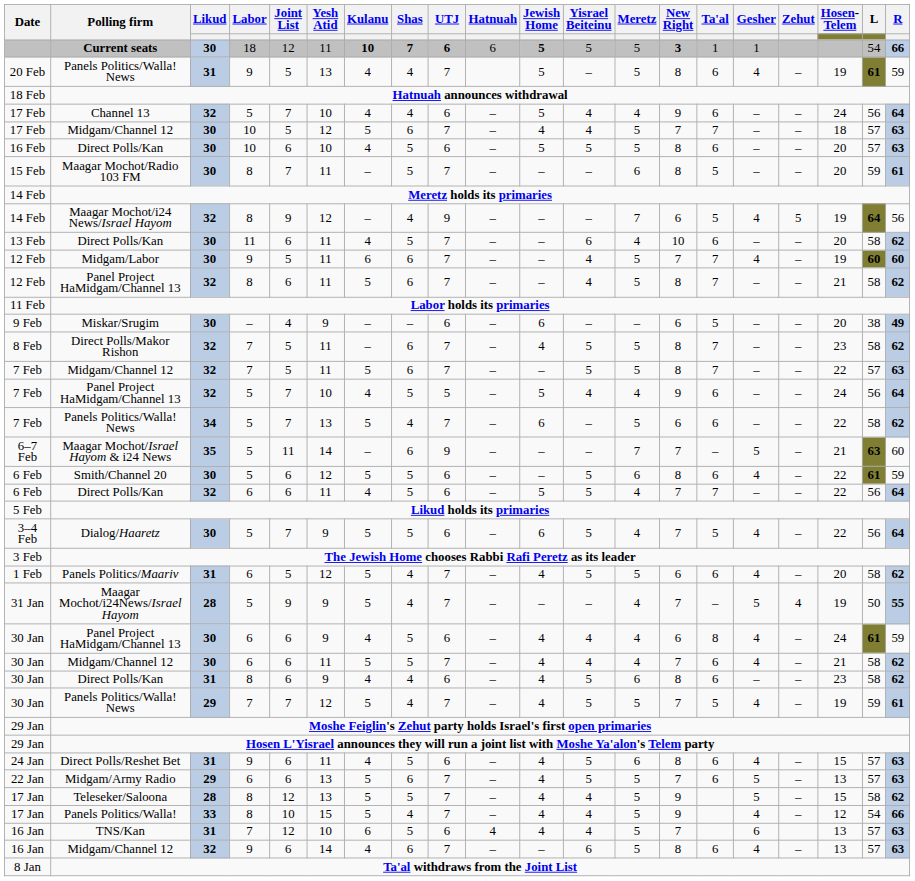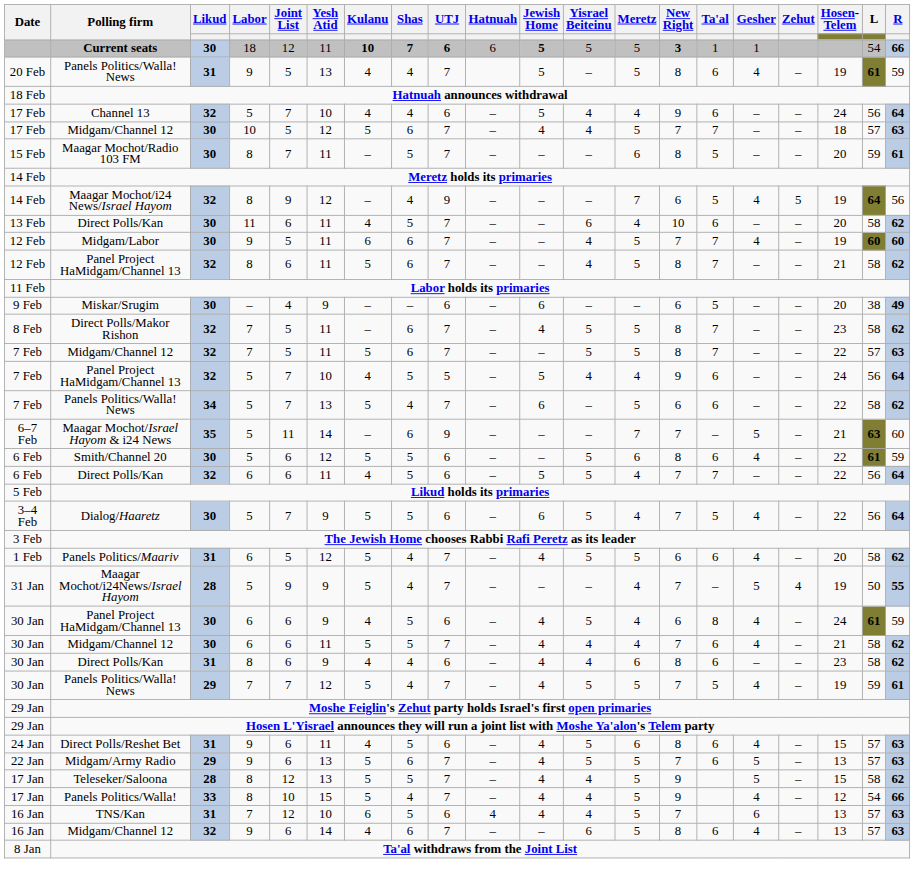- row: (27, 148)
(589, 638) 4 -> (589, 621) 5
(589, 679) 5 -> (589, 662) 4
(250, 779) 6 -> (250, 761) 9
